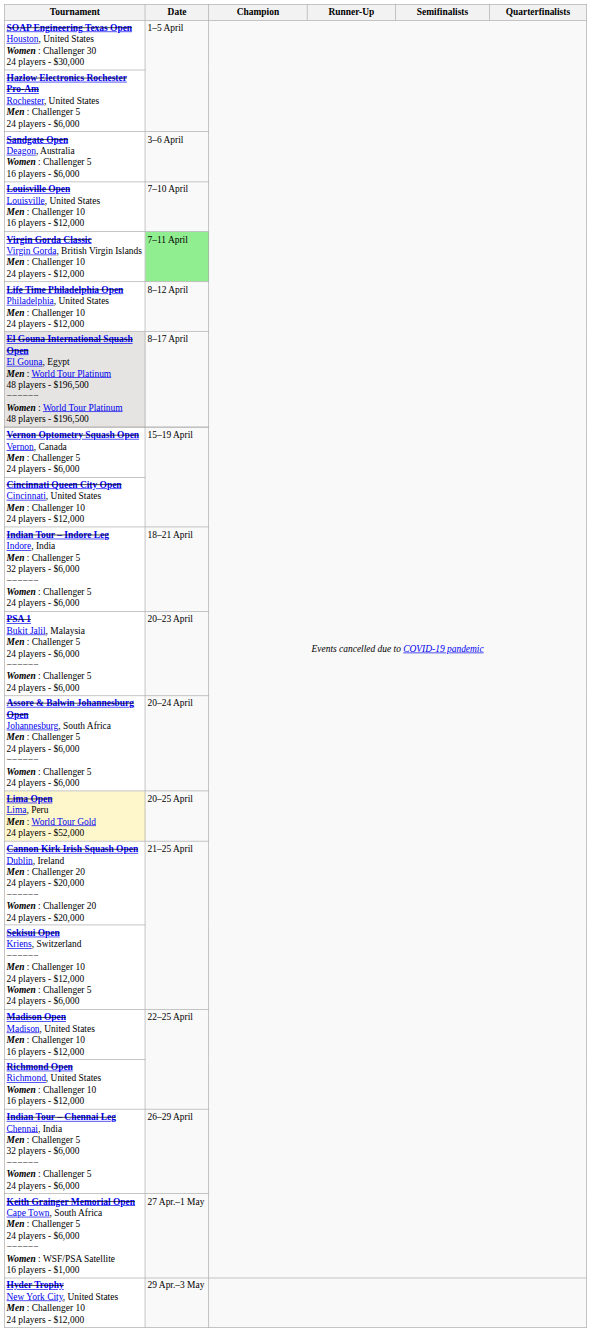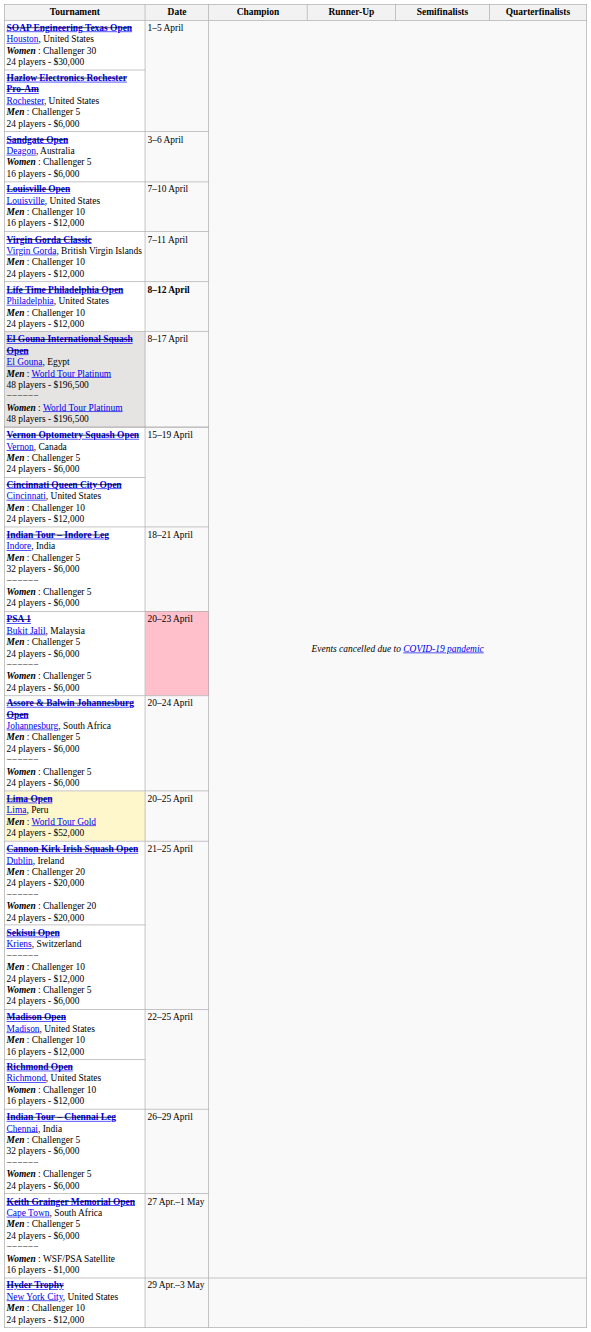(168, 239) lightgreen background -> (168, 239) no background
(168, 289) normal -> (169, 289) bold
(170, 619) no background -> (170, 619) pink background
